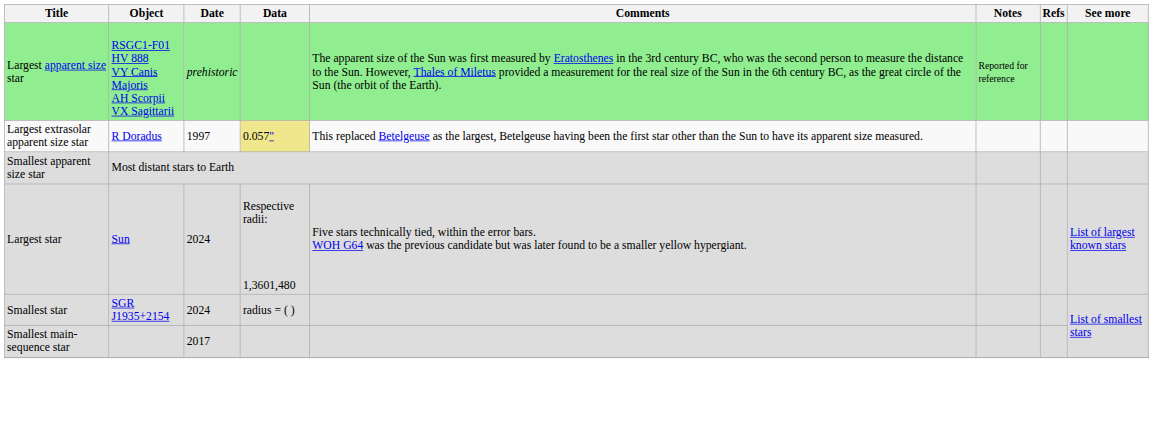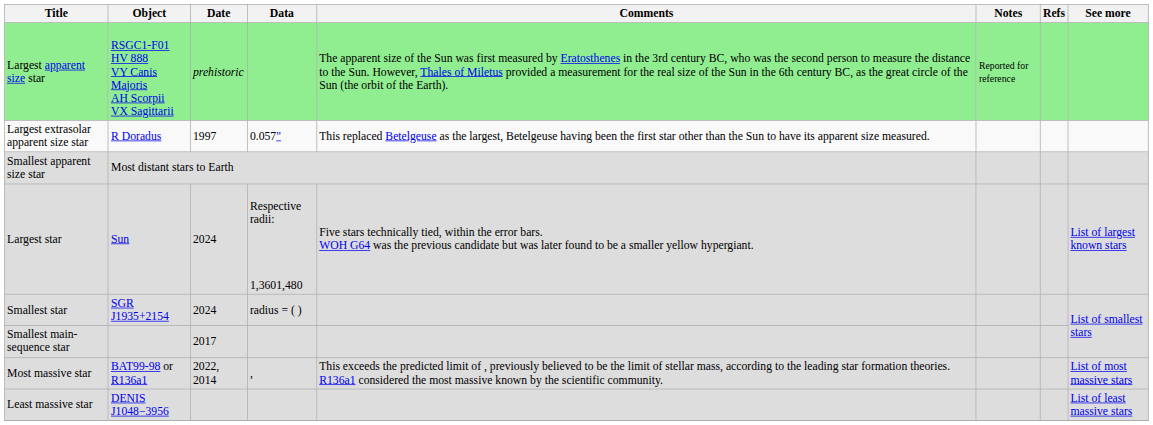(258, 136) khaki background -> (265, 136) no background
+ row: (49, 373)
+ row: (50, 405)
